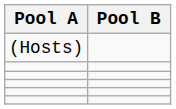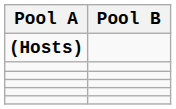(46, 48) normal -> (46, 48) bold
